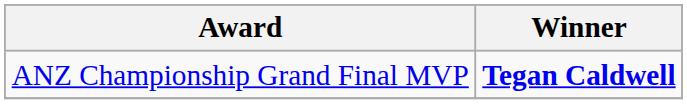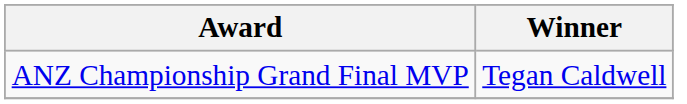(579, 74) bold -> (574, 74) normal
